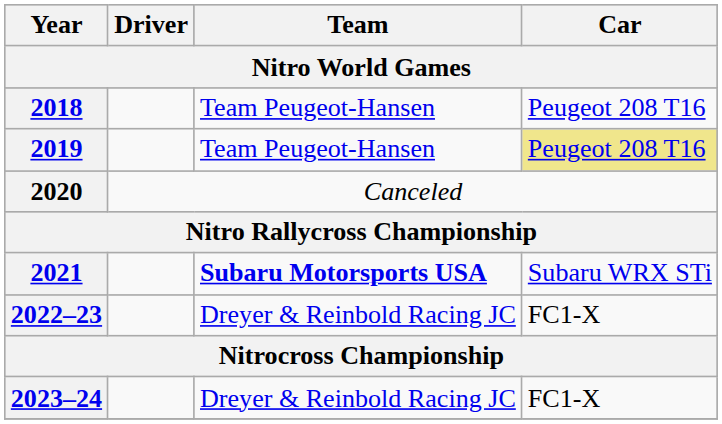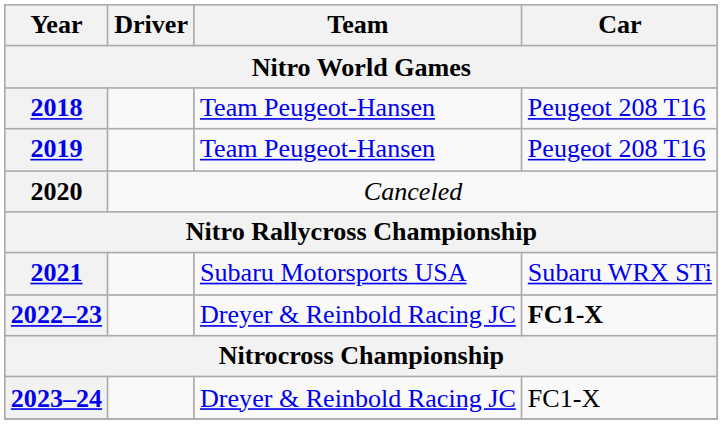(617, 149) khaki background -> (617, 149) no background
(343, 273) bold -> (333, 273) normal
(564, 314) normal -> (566, 314) bold
